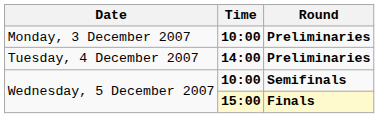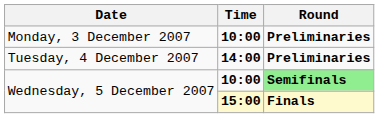(307, 80) no background -> (307, 80) lightgreen background
